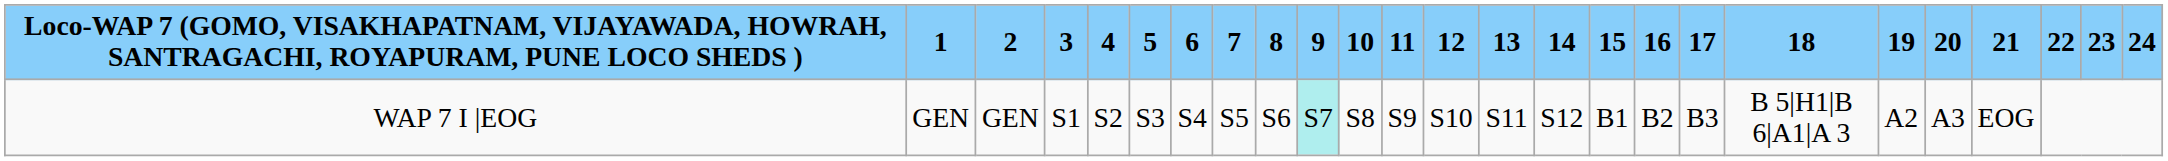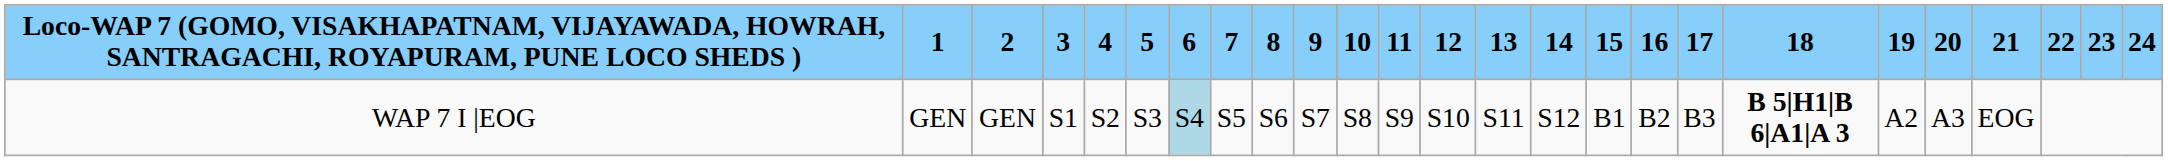(1192, 117) no background -> (1189, 117) lightblue background
(1318, 117) paleturquoise background -> (1315, 117) no background
(1801, 117) normal -> (1800, 117) bold
